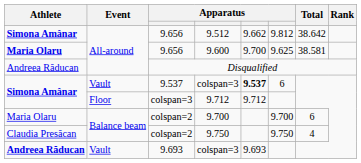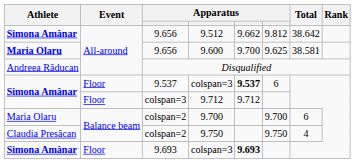(100, 84) Vault -> (94, 84) Floor
(46, 150) Andreea Răducan -> (42, 150) Simona Amânar
(100, 150) Vault -> (94, 150) Floor
(255, 150) normal -> (249, 150) bold
